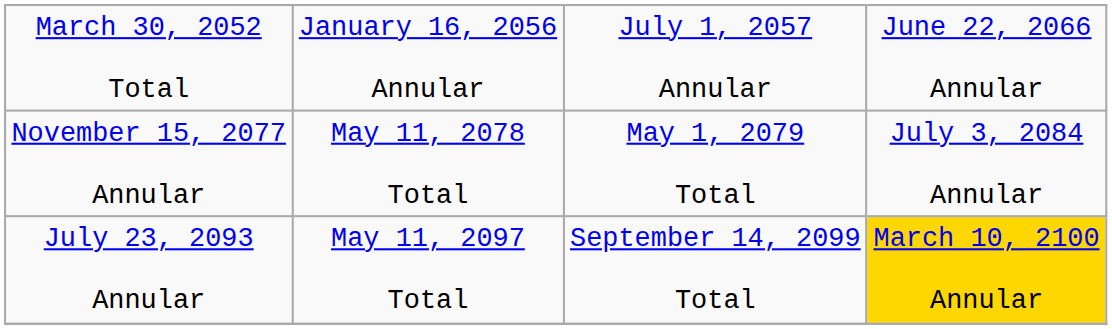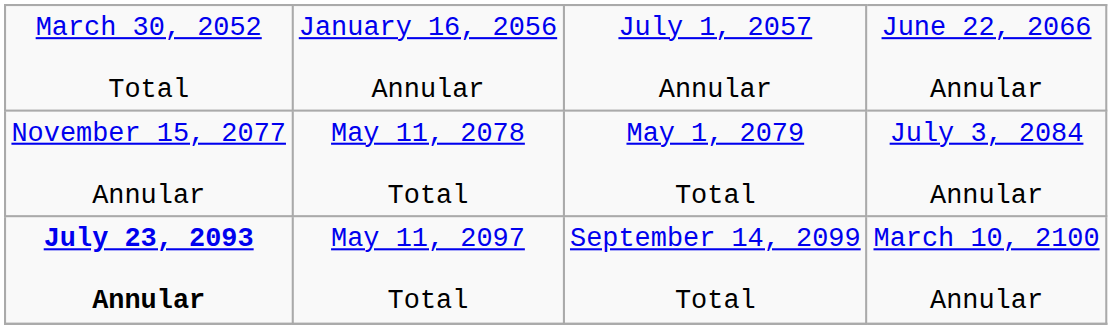(149, 270) normal -> (149, 270) bold
(987, 270) gold background -> (987, 270) no background
